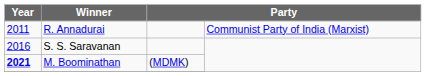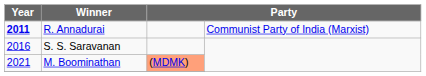(18, 29) normal -> (18, 29) bold
(19, 63) bold -> (19, 63) normal
(169, 63) no background -> (169, 63) lightsalmon background
